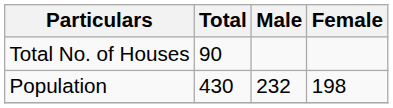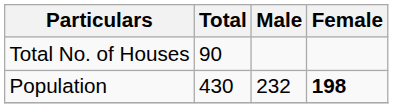(329, 86) normal -> (329, 86) bold
